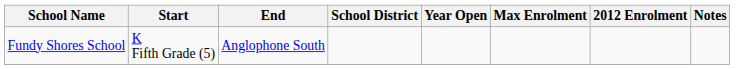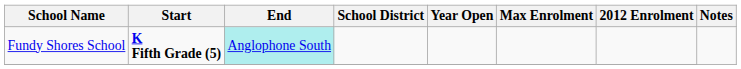(173, 45) normal -> (176, 45) bold
(273, 45) no background -> (279, 45) paleturquoise background
